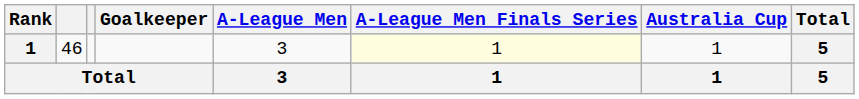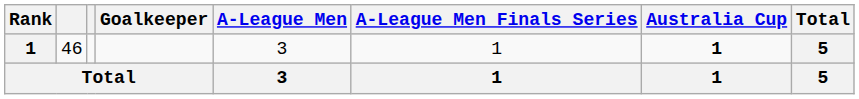(497, 49) lightyellow background -> (497, 49) no background
(717, 49) normal -> (717, 49) bold
